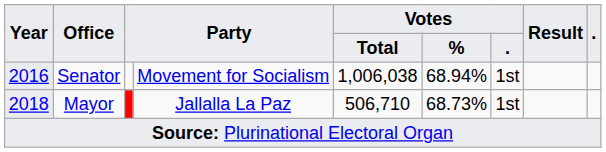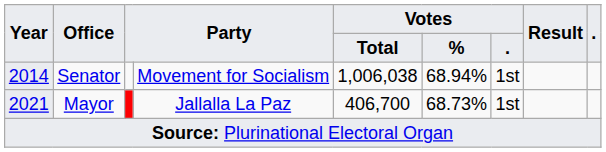(29, 76) 2016 -> (29, 76) 2014
(29, 105) 2018 -> (29, 105) 2021
(378, 105) 506,710 -> (378, 105) 406,700
